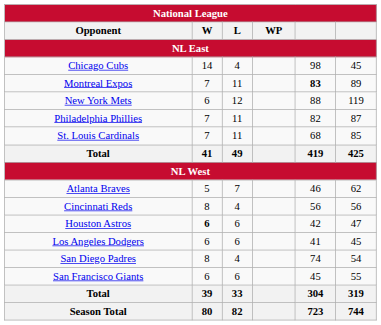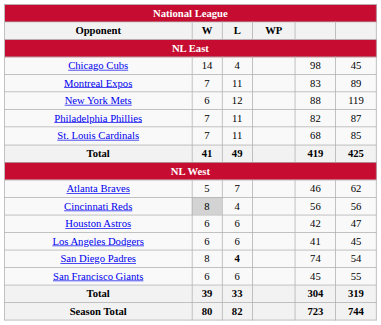(315, 83) bold -> (315, 83) normal
(207, 206) no background -> (207, 206) lightgrey background
(207, 223) bold -> (207, 223) normal
(237, 258) normal -> (237, 258) bold
